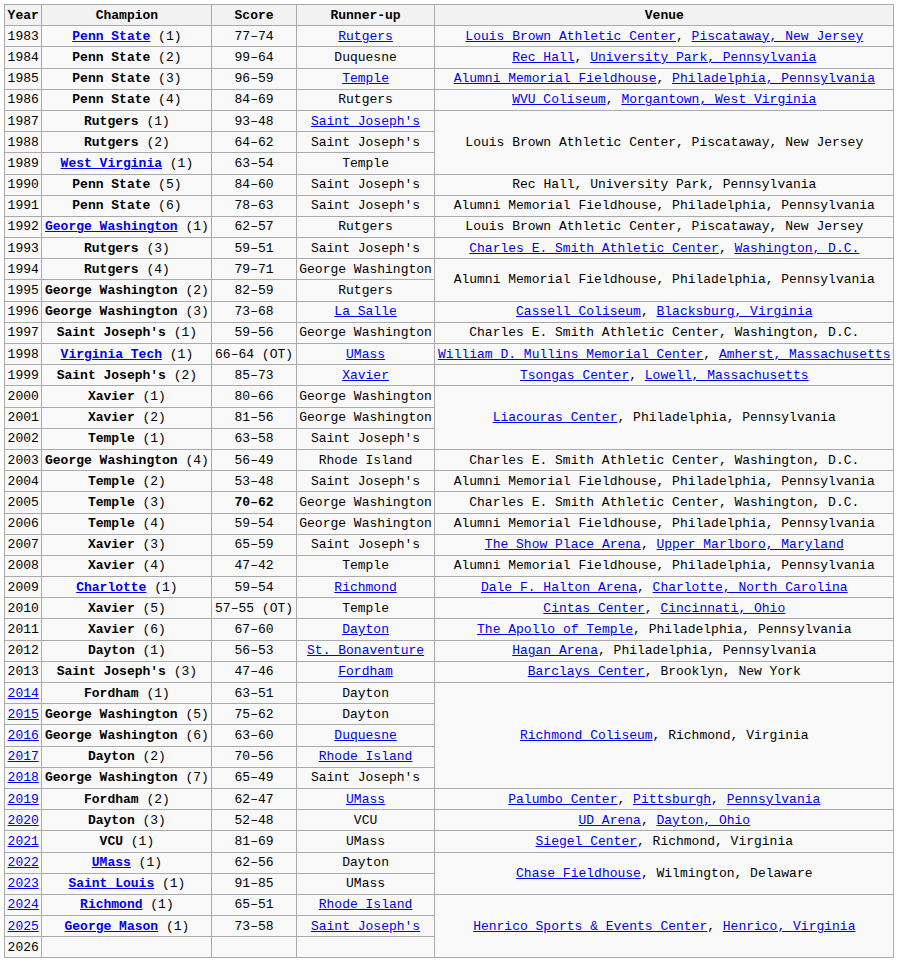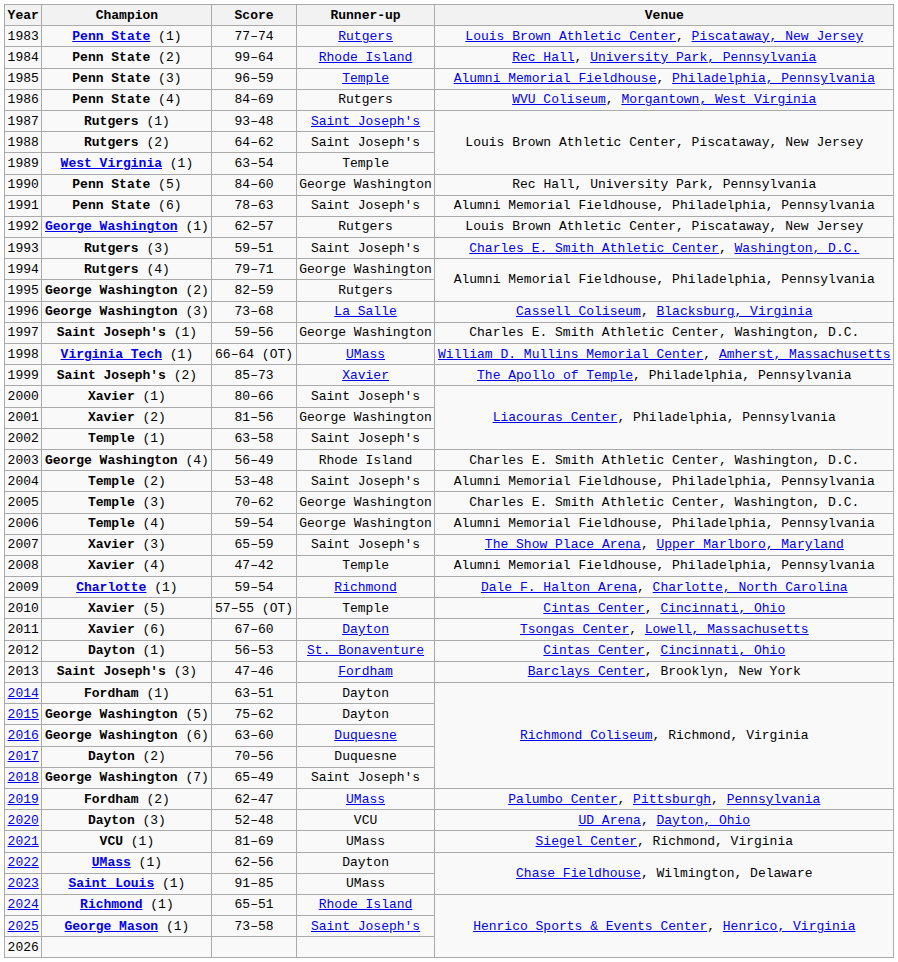(366, 57) Duquesne -> (366, 57) Rhode Island
(366, 185) Saint Joseph's -> (366, 185) George Washington
(664, 375) Tsongas Center, Lowell, Massachusetts -> (664, 375) The Apollo of Temple, Philadelphia, Pennsylvania
(366, 396) George Washington -> (366, 396) Saint Joseph's
(254, 502) bold -> (254, 502) normal
(664, 630) The Apollo of Temple, Philadelphia, Pennsylvania -> (664, 630) Tsongas Center, Lowell, Massachusetts
(664, 651) Hagan Arena, Philadelphia, Pennsylvania -> (664, 651) Cintas Center, Cincinnati, Ohio
(366, 757) Rhode Island -> (366, 757) Duquesne
